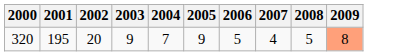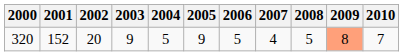+ column: (381, 16)
(58, 39) 195 -> (58, 39) 152
(166, 39) 7 -> (166, 39) 5
